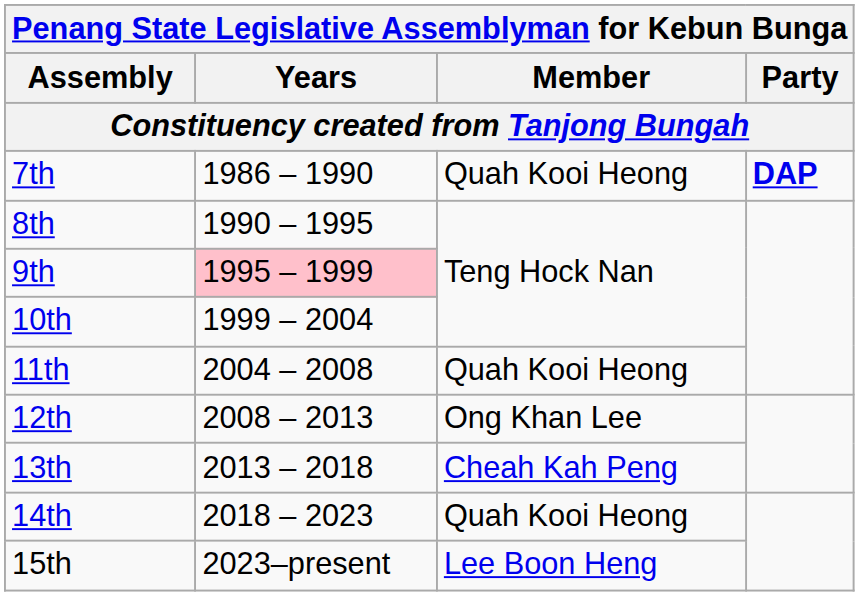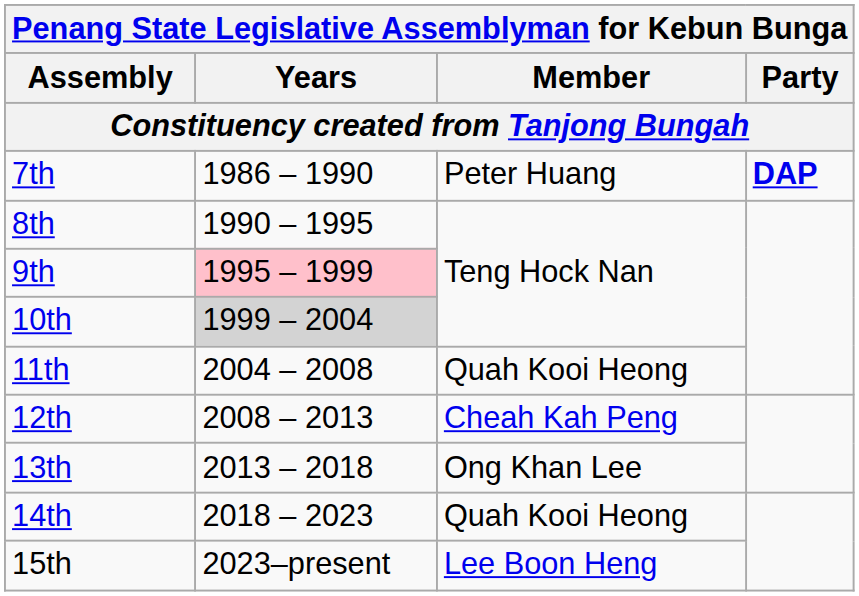(566, 175) Quah Kooi Heong -> (530, 175) Peter Huang
(288, 321) no background -> (288, 321) lightgrey background
(543, 418) Ong Khan Lee -> (561, 418) Cheah Kah Peng
(561, 467) Cheah Kah Peng -> (543, 467) Ong Khan Lee
